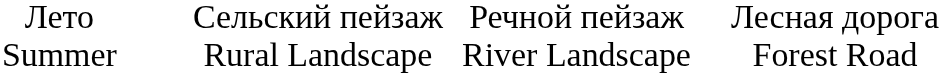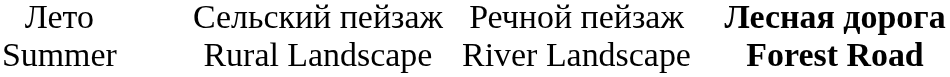(835, 35) normal -> (835, 35) bold
